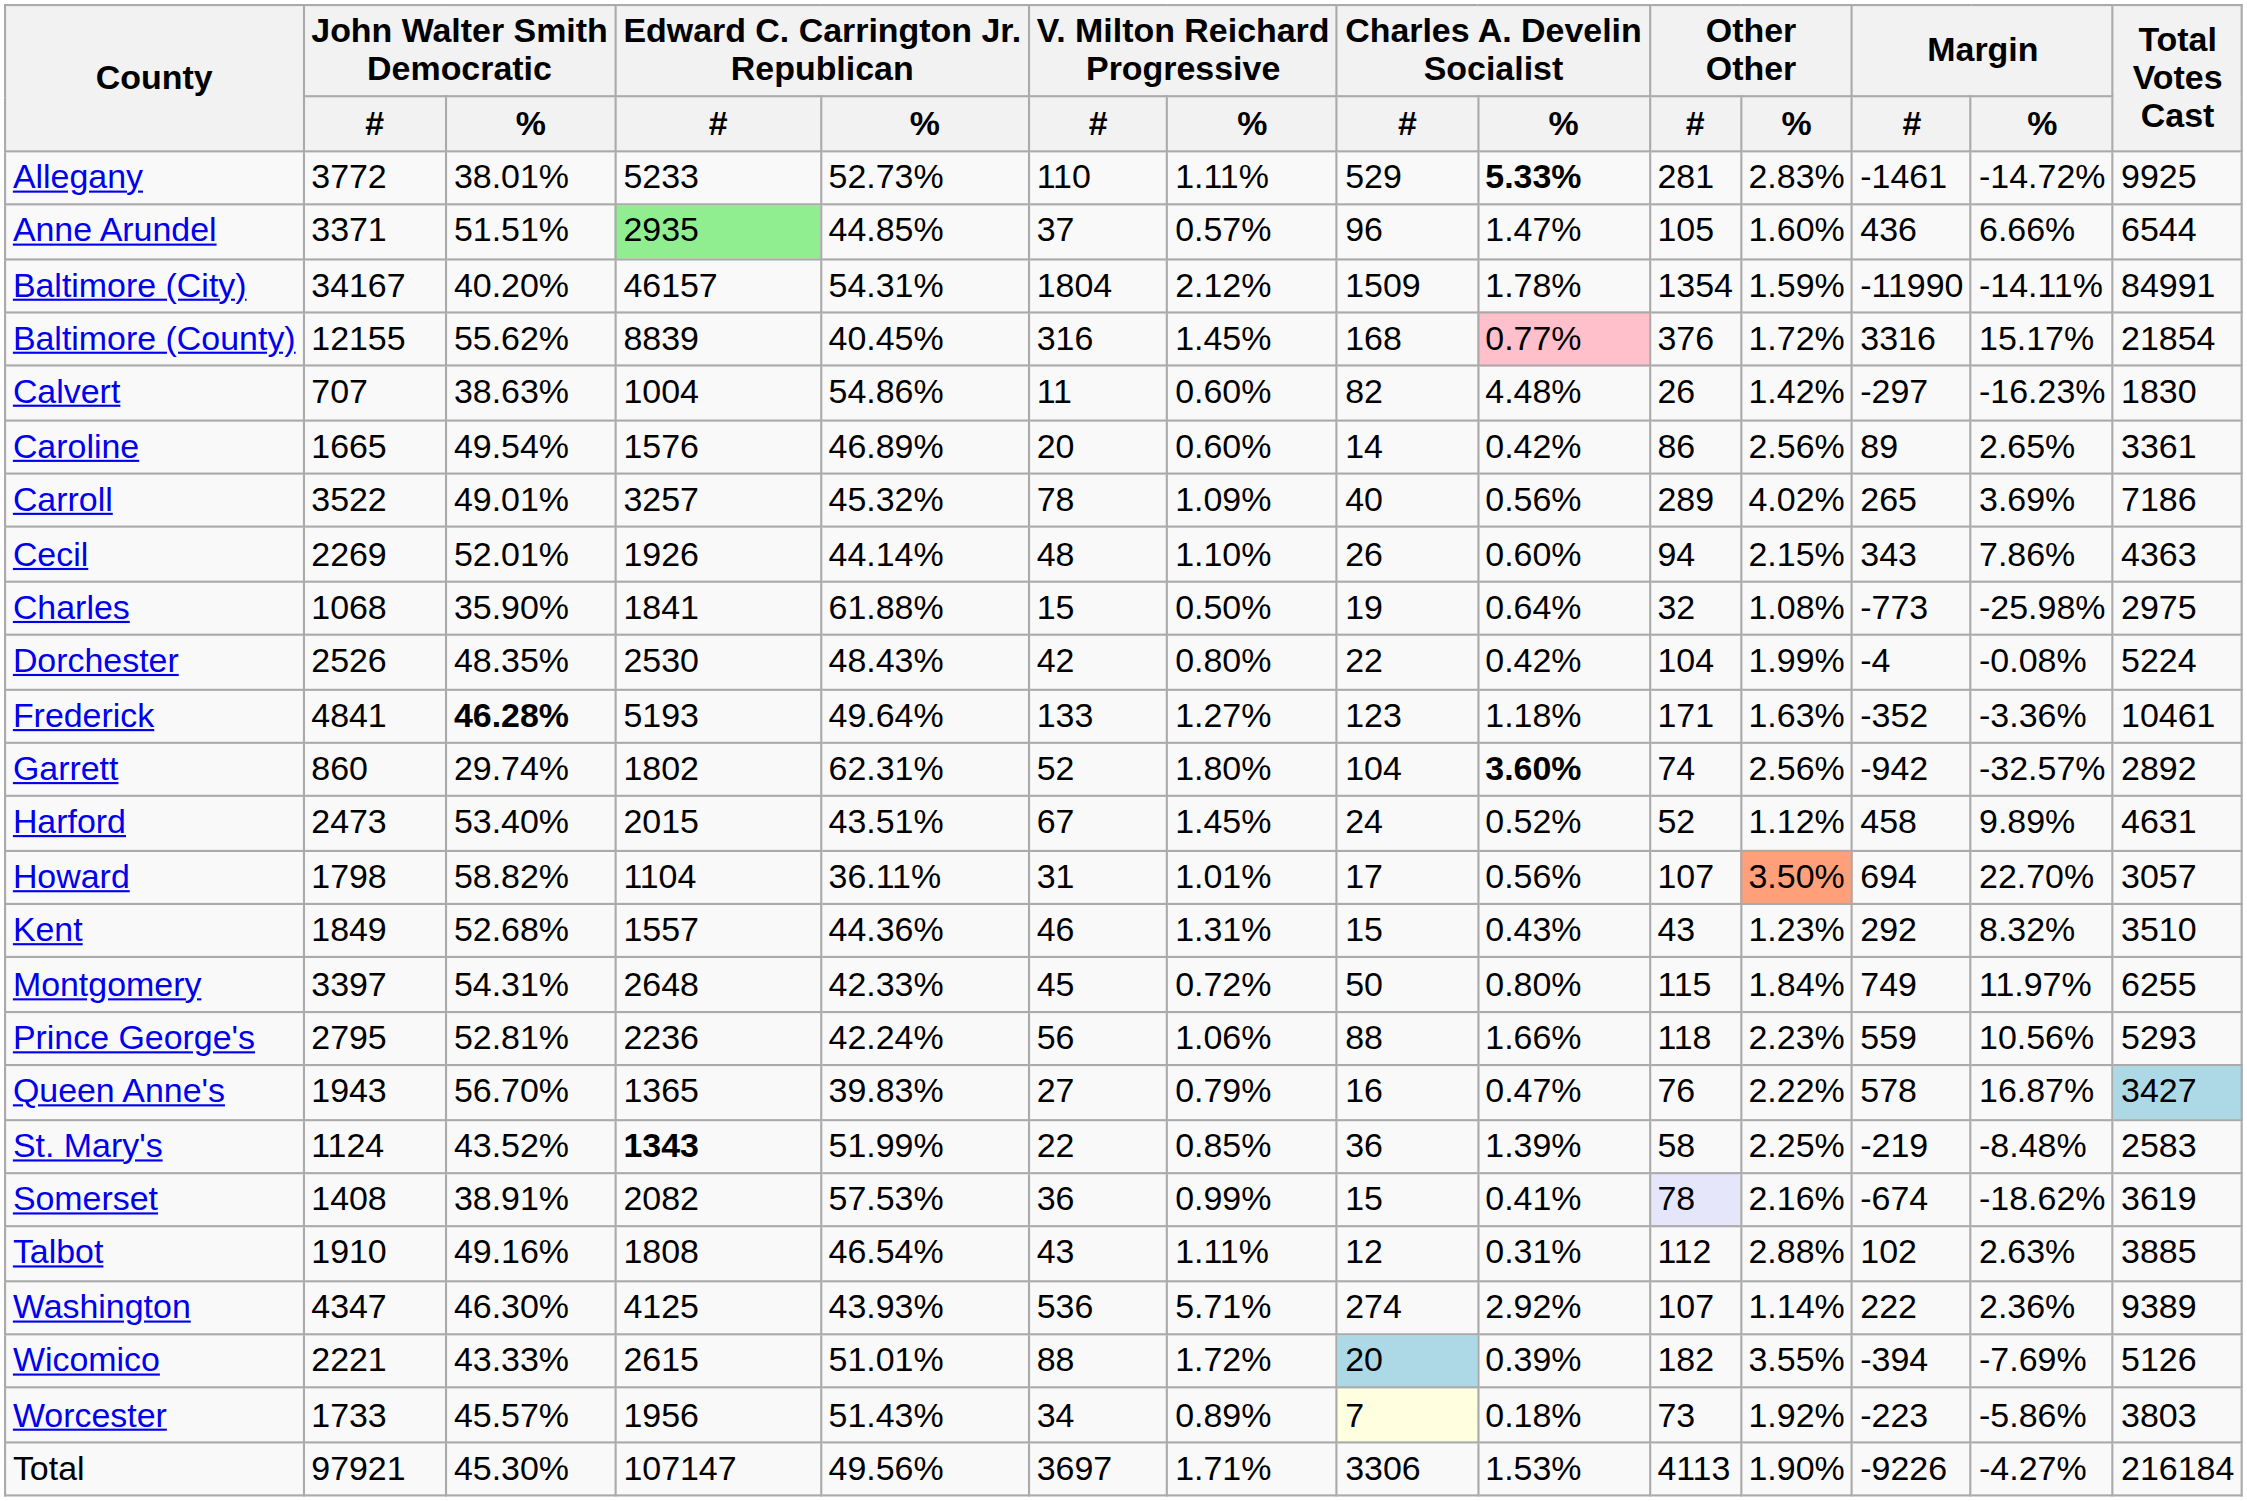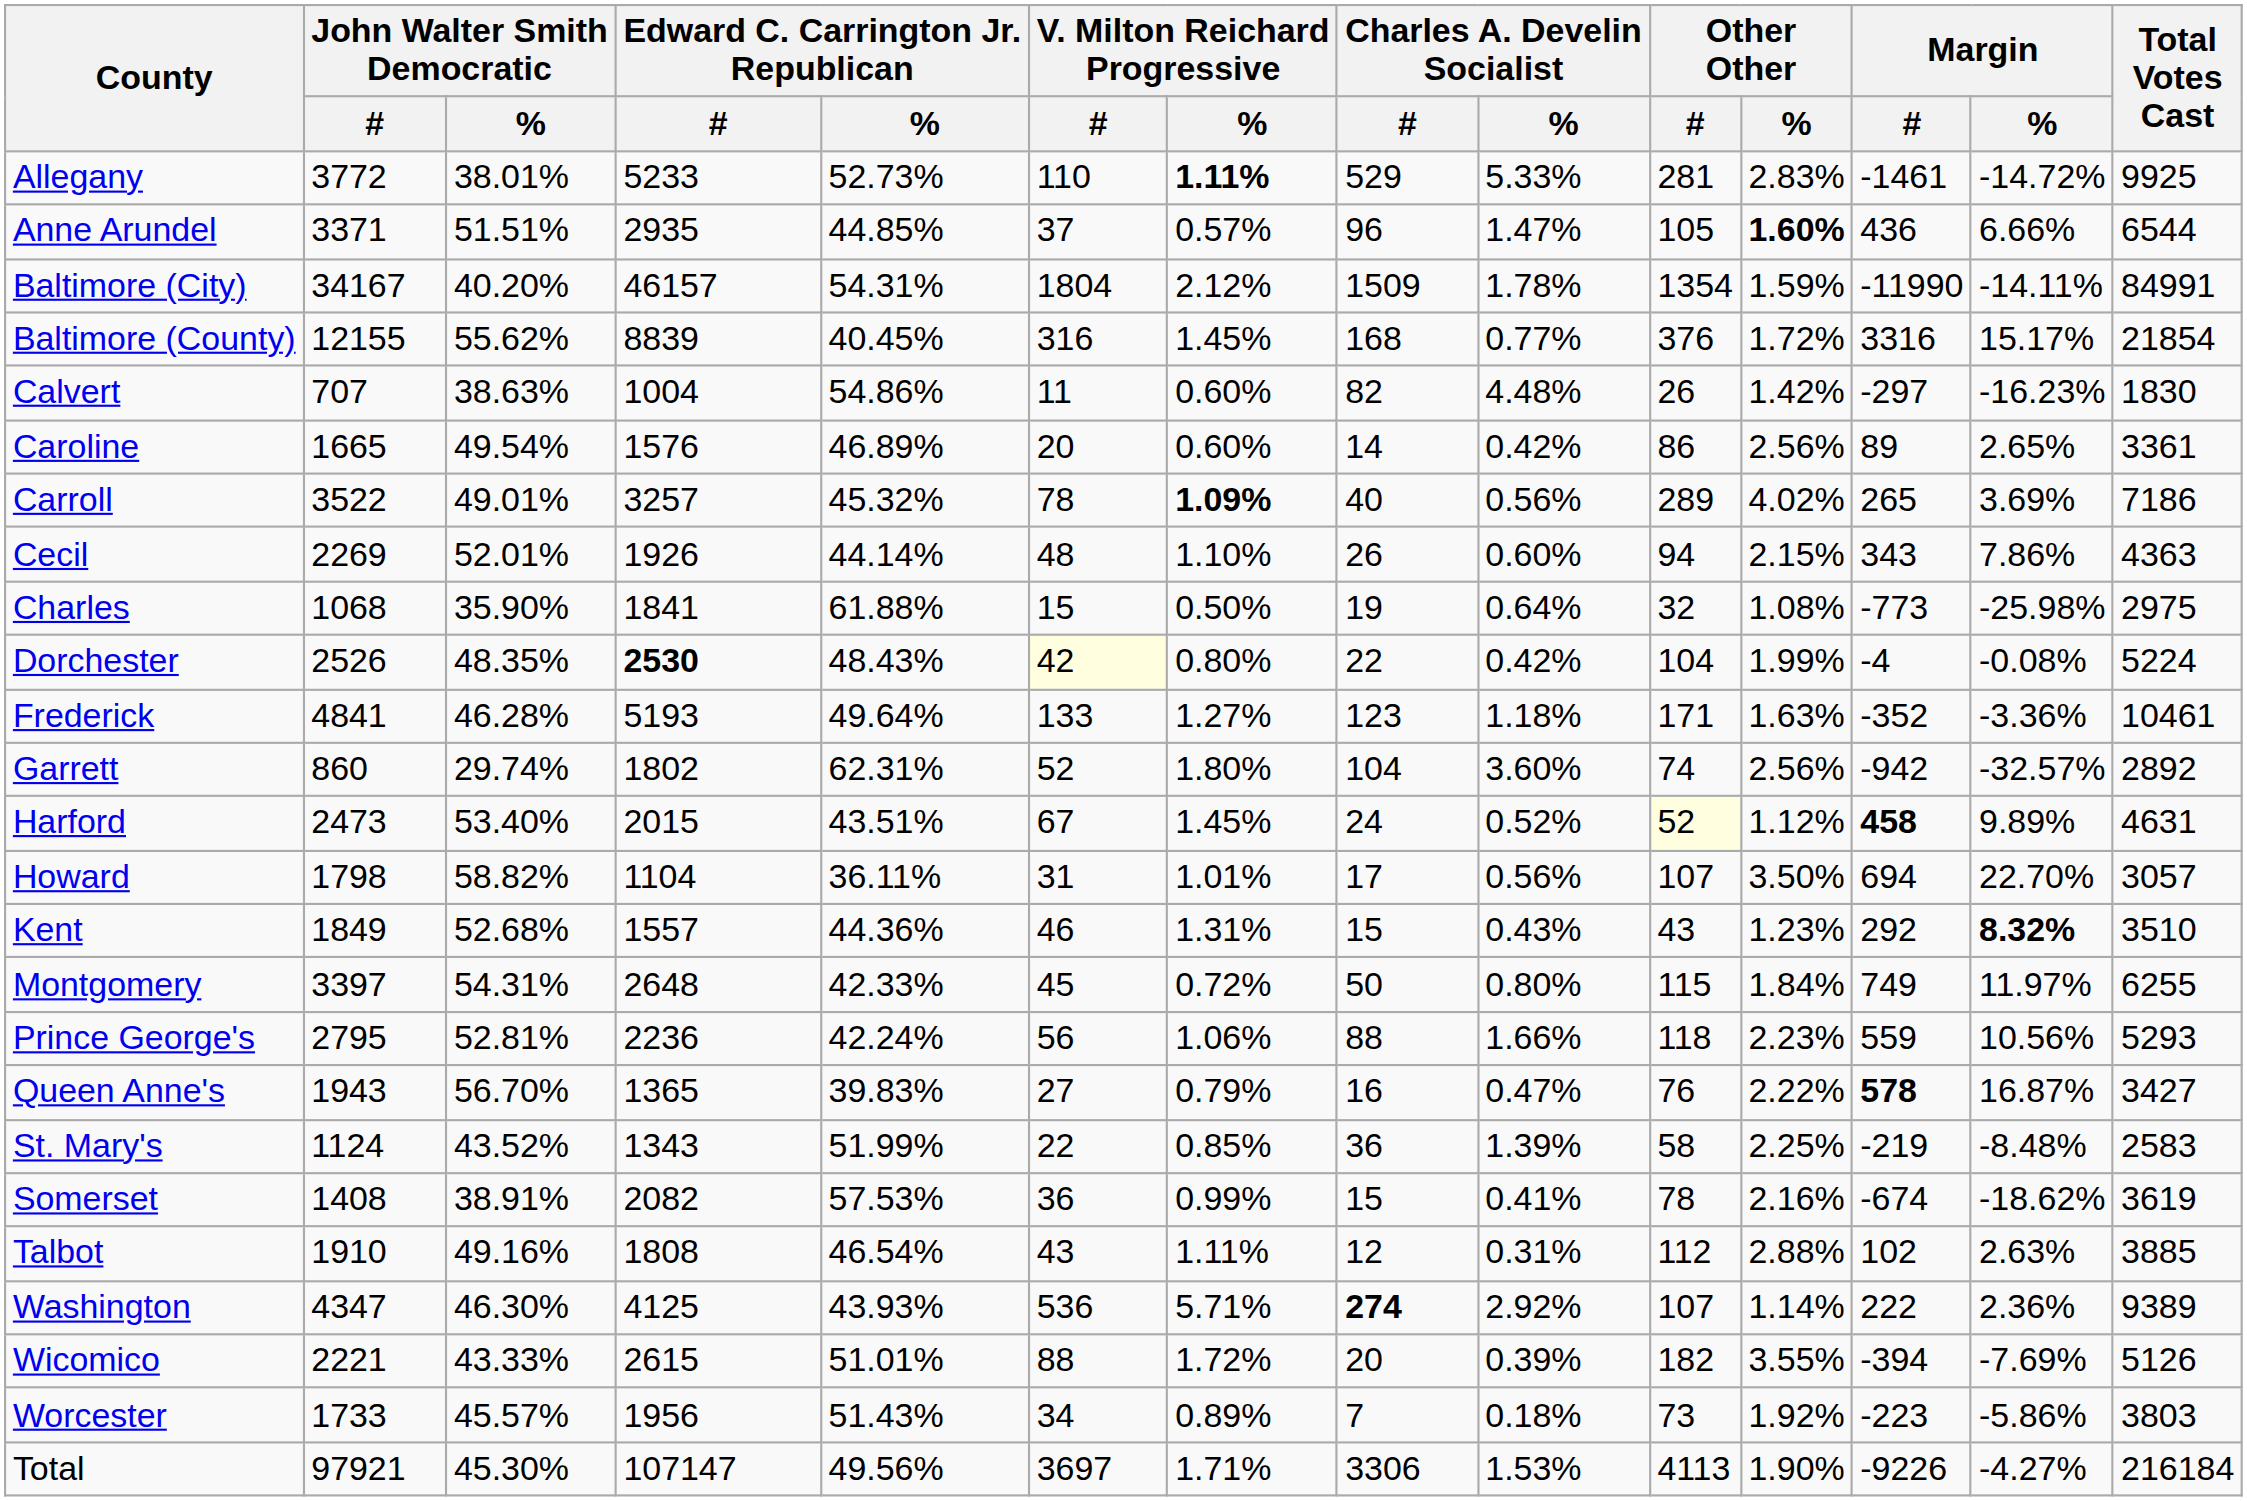(1222, 177) normal -> (1222, 177) bold
(1533, 177) bold -> (1533, 177) normal
(661, 230) lightgreen background -> (661, 230) no background
(1797, 230) normal -> (1797, 230) bold
(1533, 338) pink background -> (1533, 338) no background
(1223, 499) normal -> (1223, 499) bold
(661, 661) normal -> (661, 661) bold
(1056, 661) no background -> (1056, 661) lightyellow background
(511, 715) bold -> (511, 715) normal
(1533, 768) bold -> (1533, 768) normal
(1676, 822) no background -> (1676, 822) lightyellow background
(1889, 822) normal -> (1889, 822) bold
(1797, 876) lightsalmon background -> (1797, 876) no background
(2027, 930) normal -> (2027, 930) bold
(1889, 1091) normal -> (1889, 1091) bold
(2159, 1091) lightblue background -> (2159, 1091) no background
(661, 1145) bold -> (661, 1145) normal
(1676, 1199) lavender background -> (1676, 1199) no background
(1373, 1306) normal -> (1373, 1306) bold
(1364, 1360) lightblue background -> (1364, 1360) no background
(1355, 1414) lightyellow background -> (1355, 1414) no background
